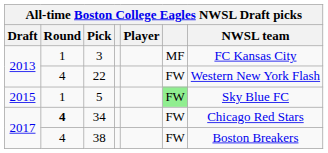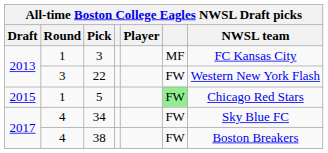(62, 76) 4 -> (62, 76) 3
(255, 96) Sky Blue FC -> (255, 96) Chicago Red Stars
(62, 117) bold -> (62, 117) normal
(255, 117) Chicago Red Stars -> (255, 117) Sky Blue FC
